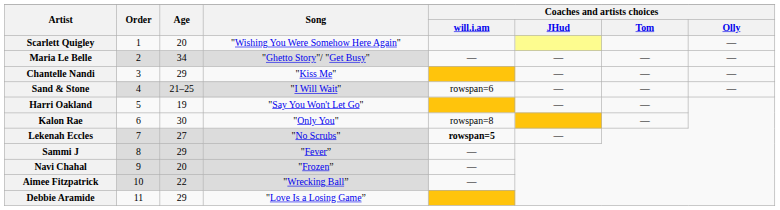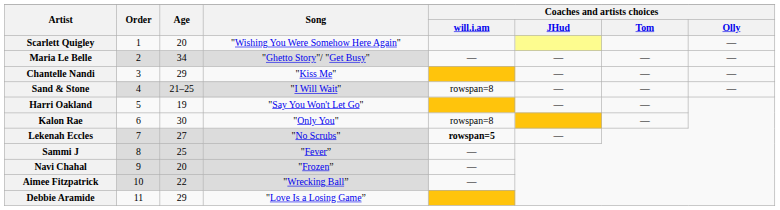(472, 89) rowspan=6 -> (472, 89) rowspan=8
(182, 151) 29 -> (182, 151) 25
